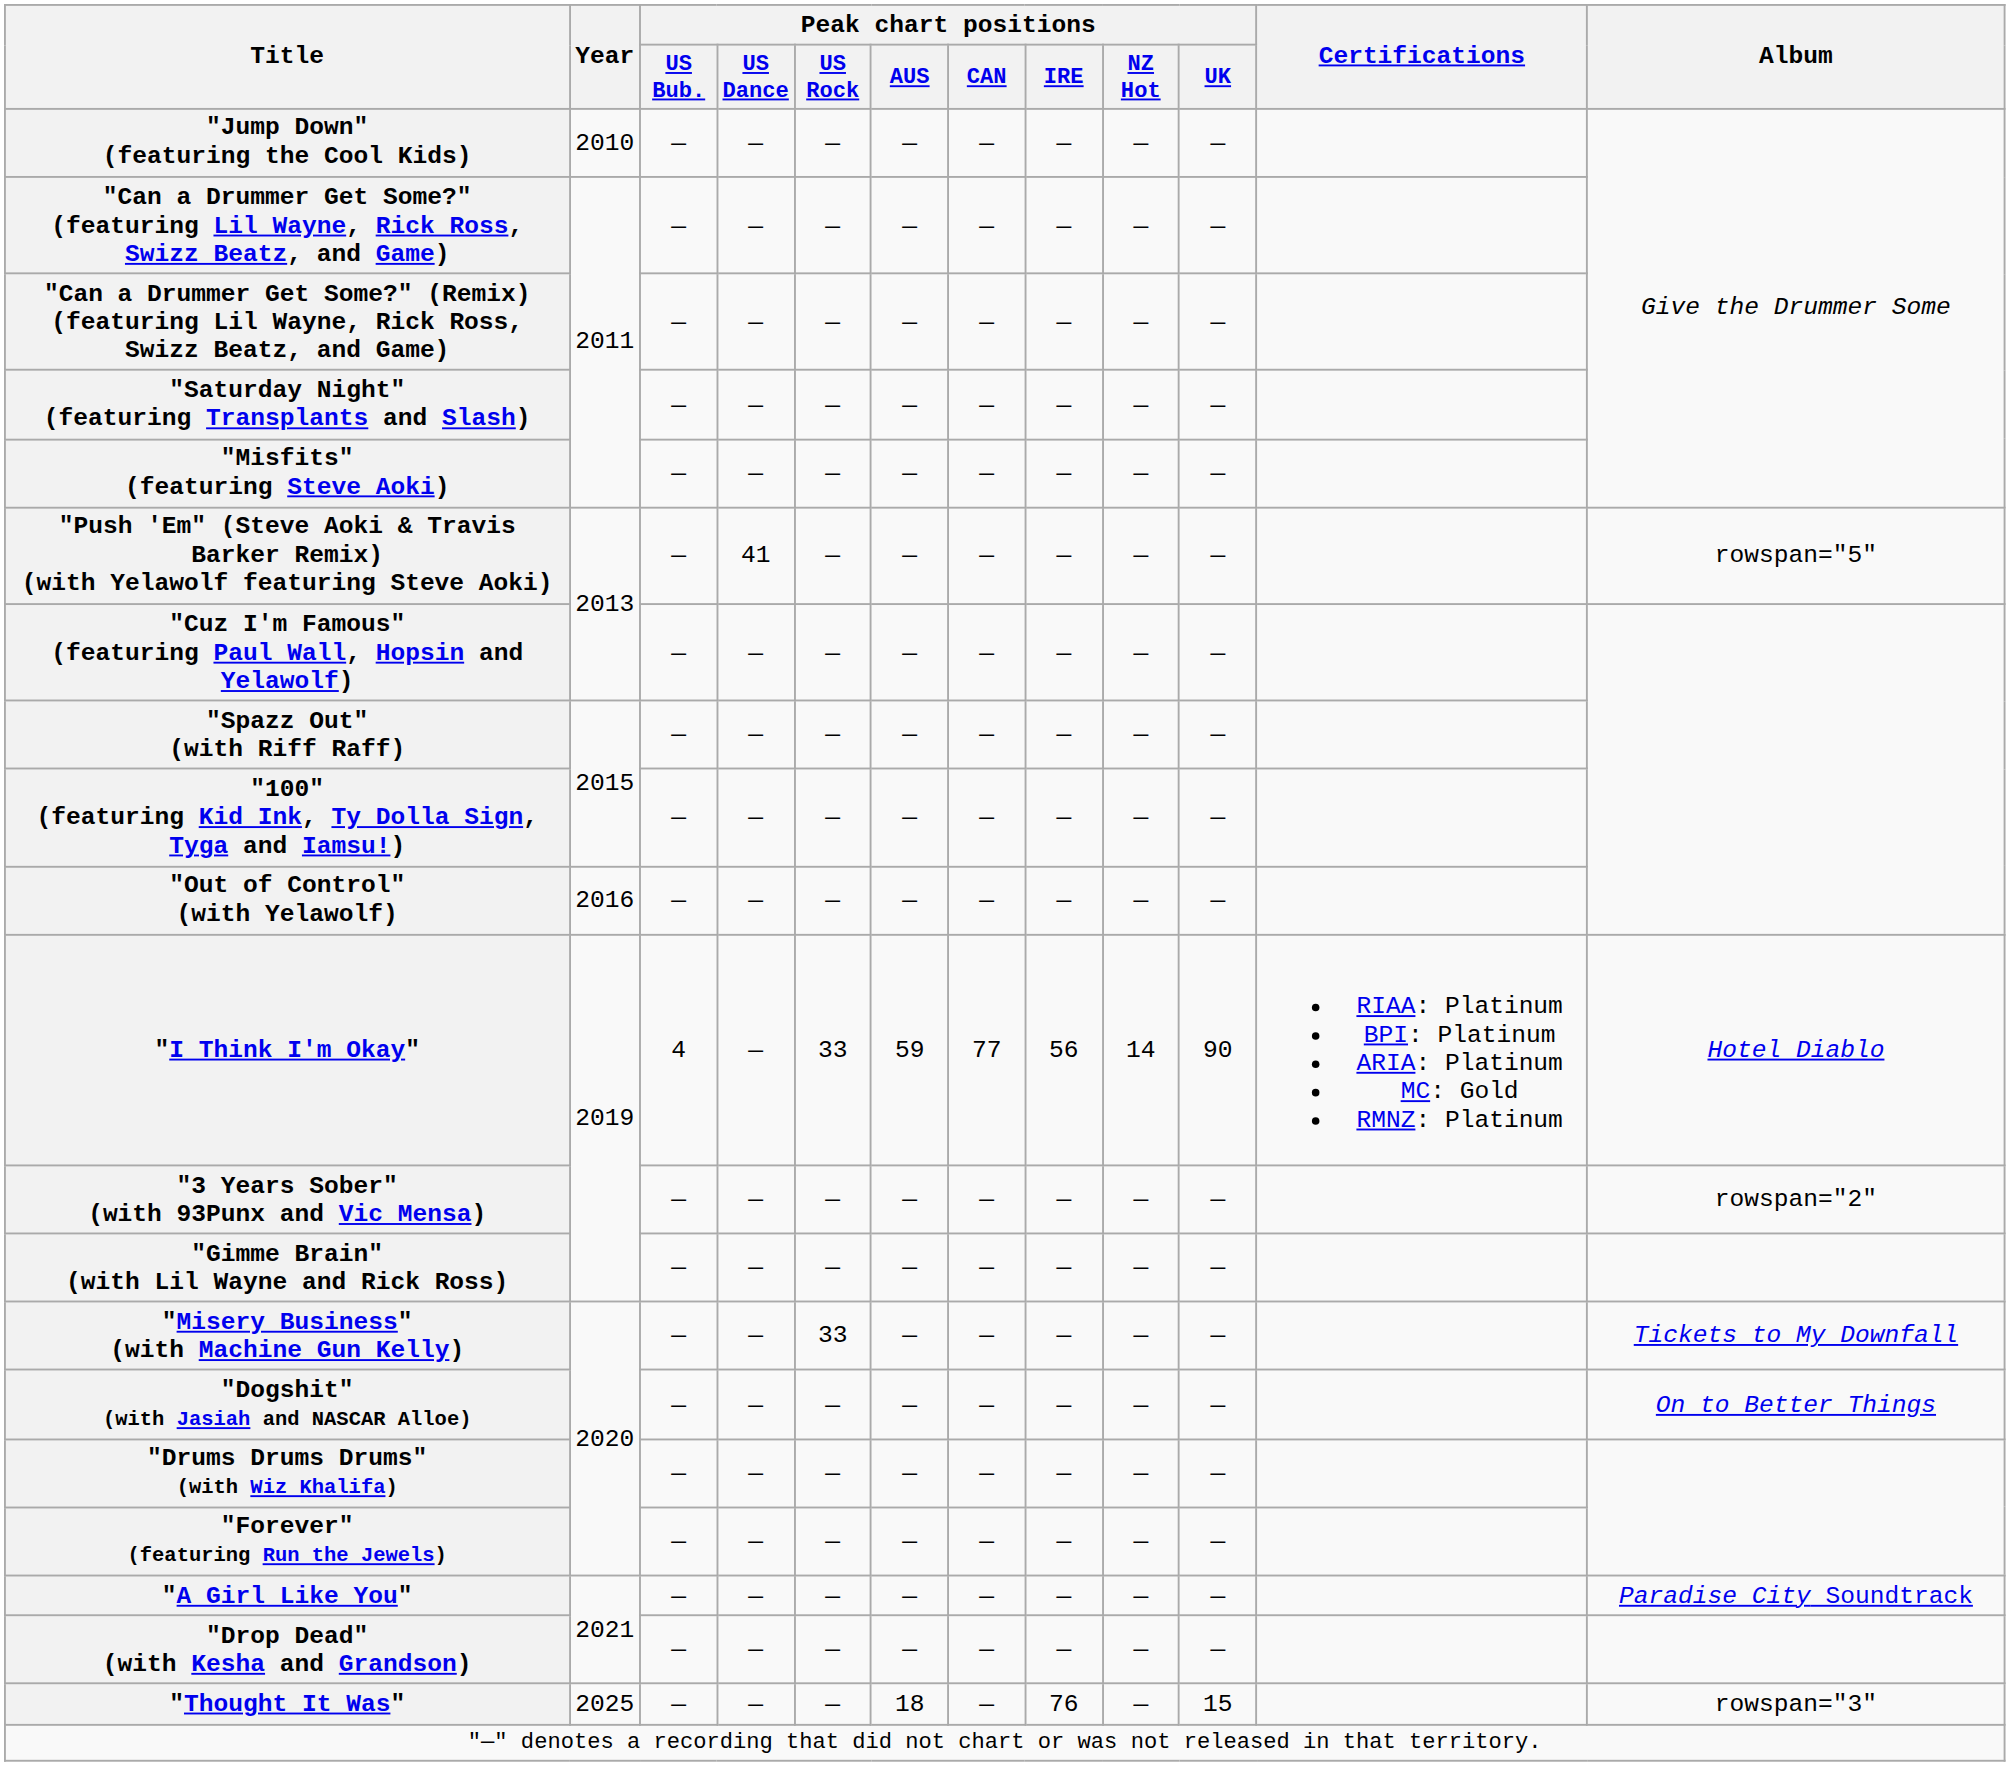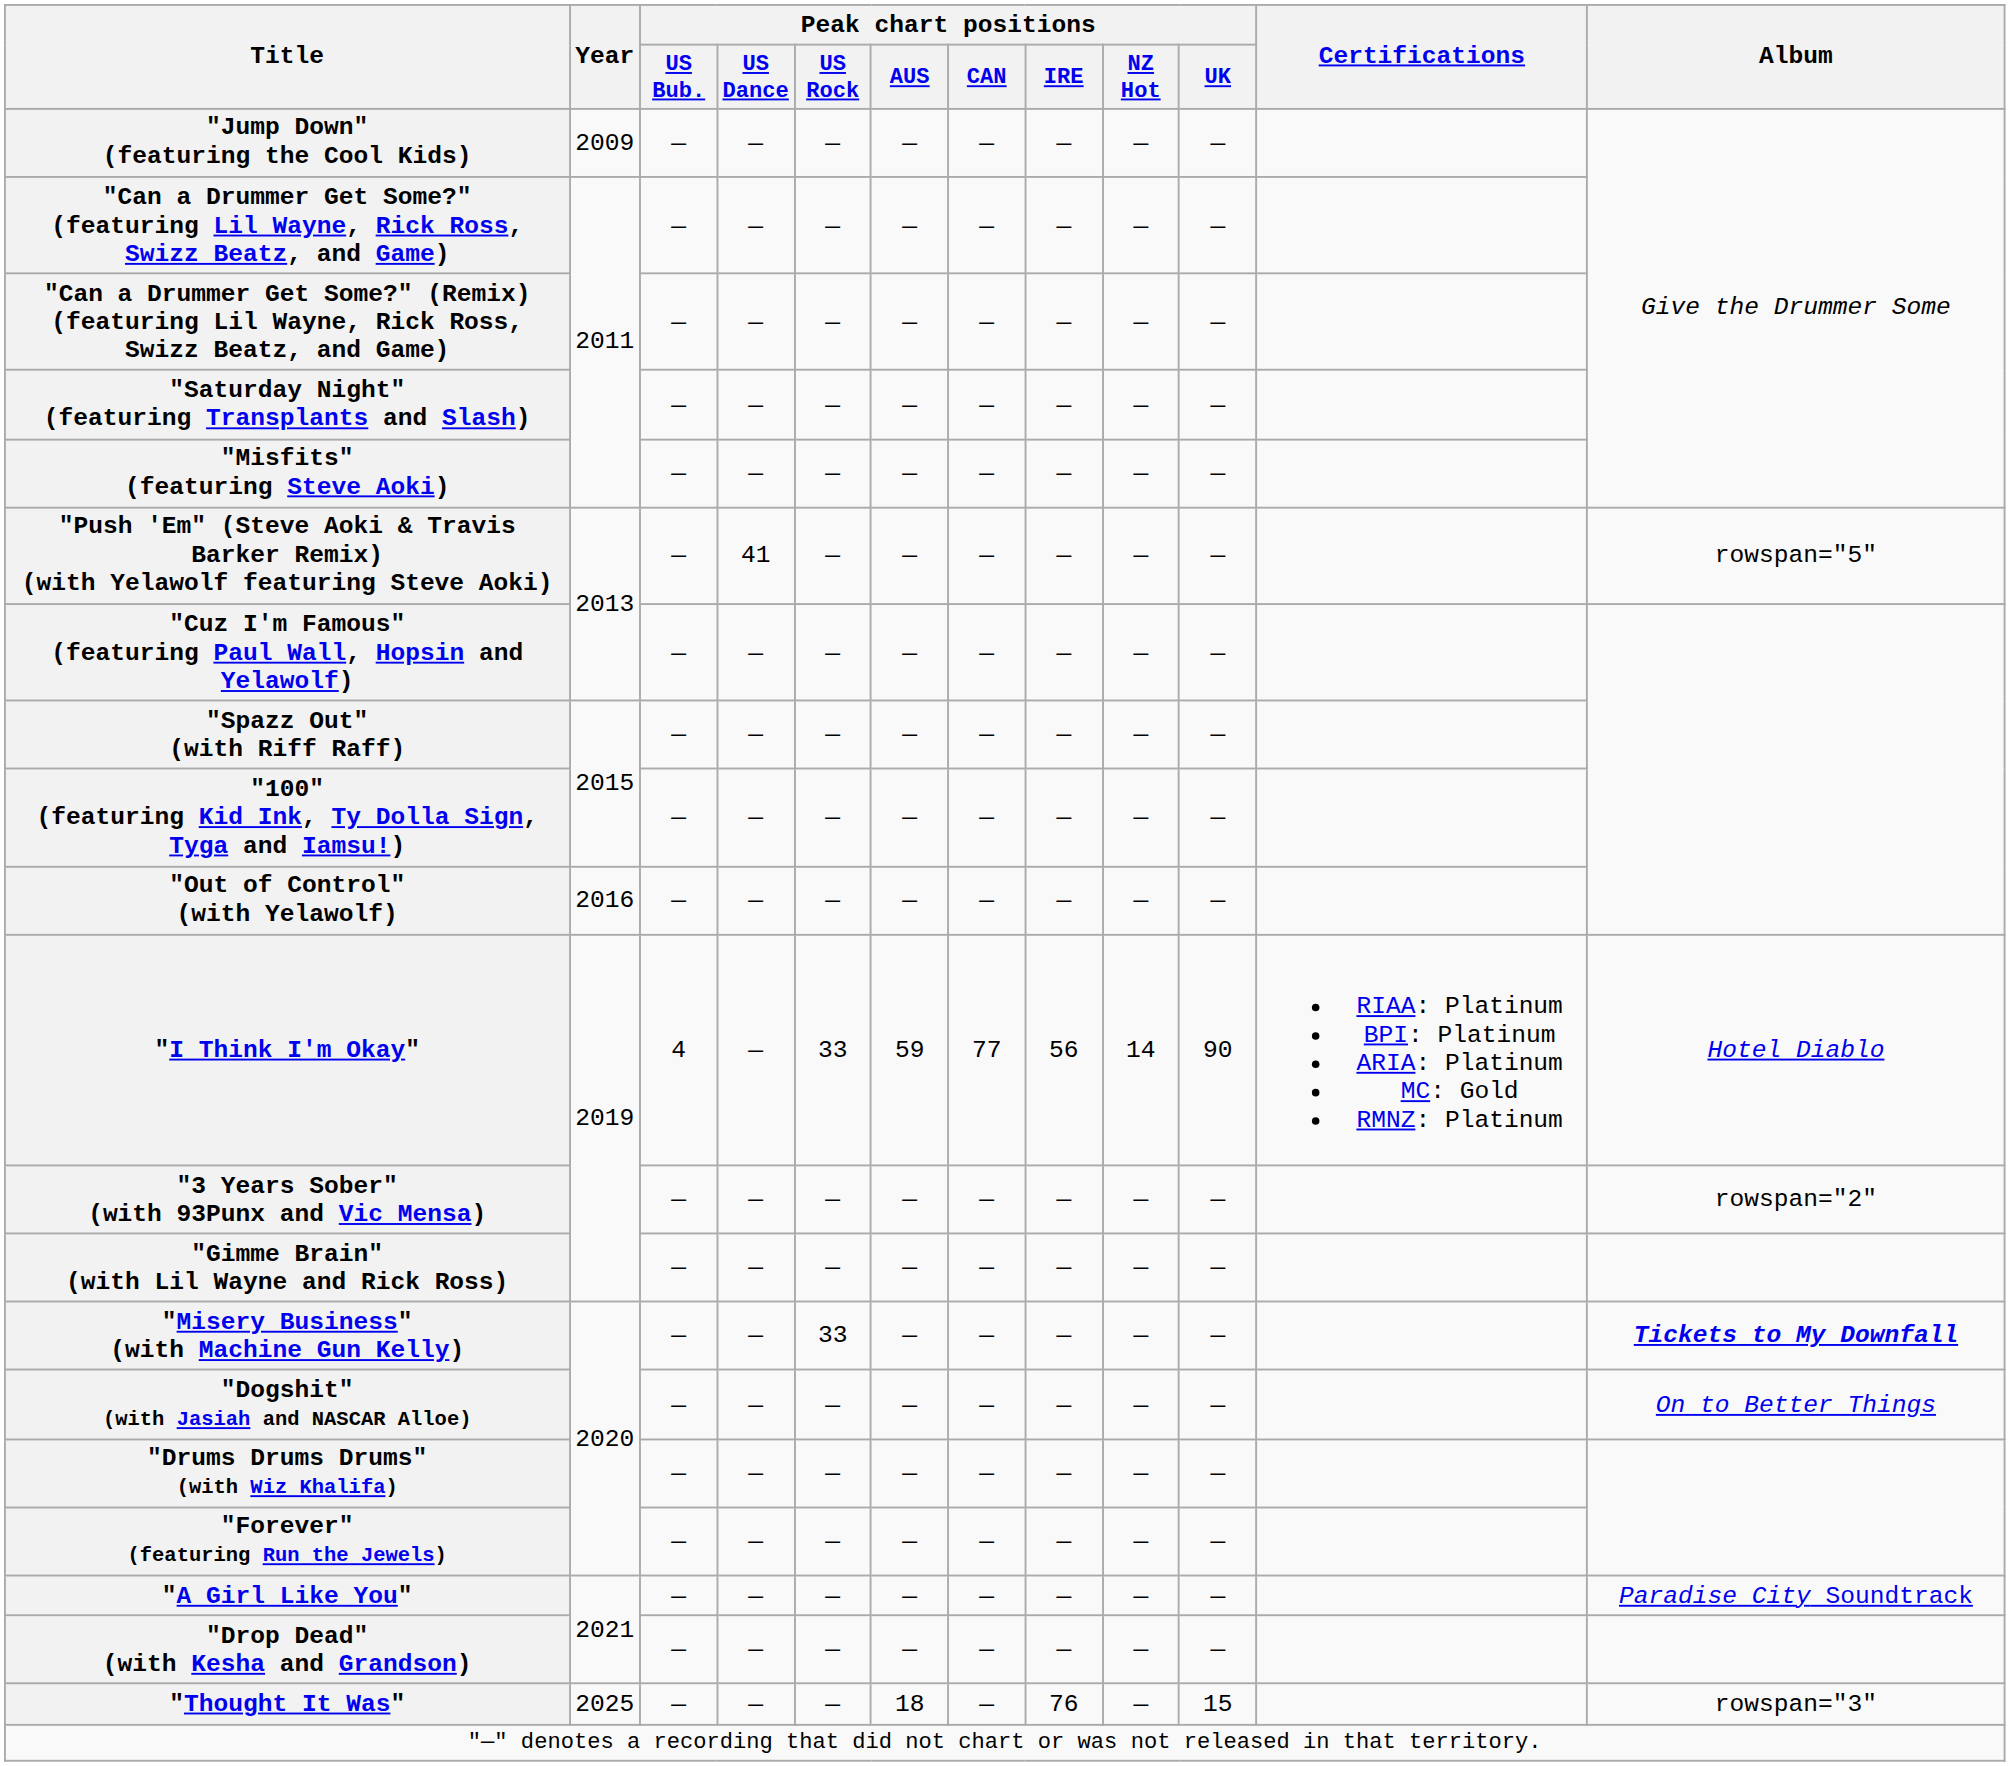(605, 143) 2010 -> (605, 143) 2009
(1796, 1336) normal -> (1796, 1336) bold
